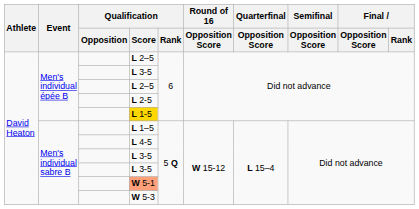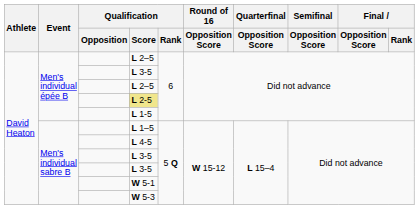(142, 101) no background -> (142, 101) khaki background
(142, 114) gold background -> (142, 114) no background
(143, 184) lightsalmon background -> (143, 184) no background
